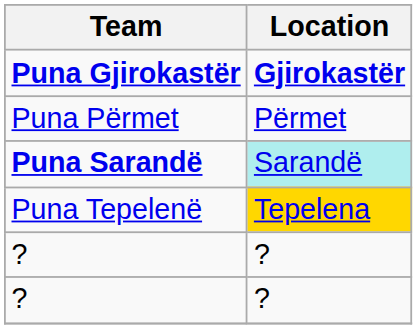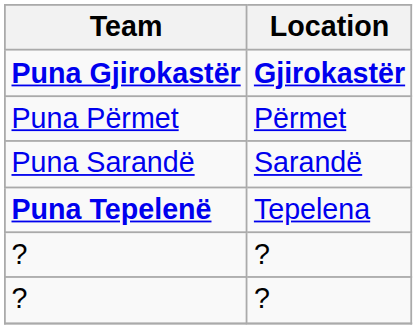(107, 163) bold -> (103, 163) normal
(308, 163) paleturquoise background -> (308, 163) no background
(107, 208) normal -> (111, 208) bold
(312, 208) gold background -> (312, 208) no background
